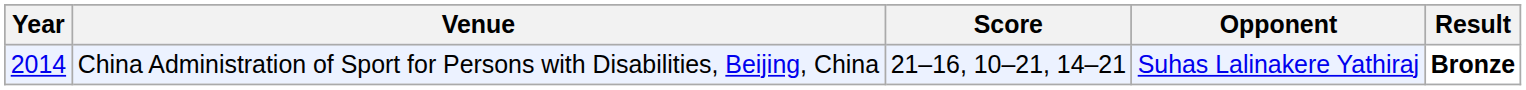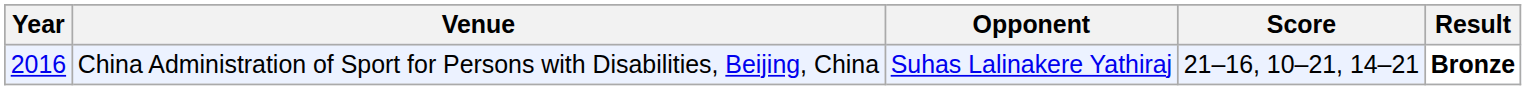columns swapped: (1278, 25) <-> (1008, 25)
(38, 64) 2014 -> (38, 64) 2016
